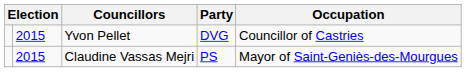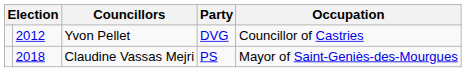(30, 35) 2015 -> (30, 35) 2012
(30, 56) 2015 -> (30, 56) 2018
